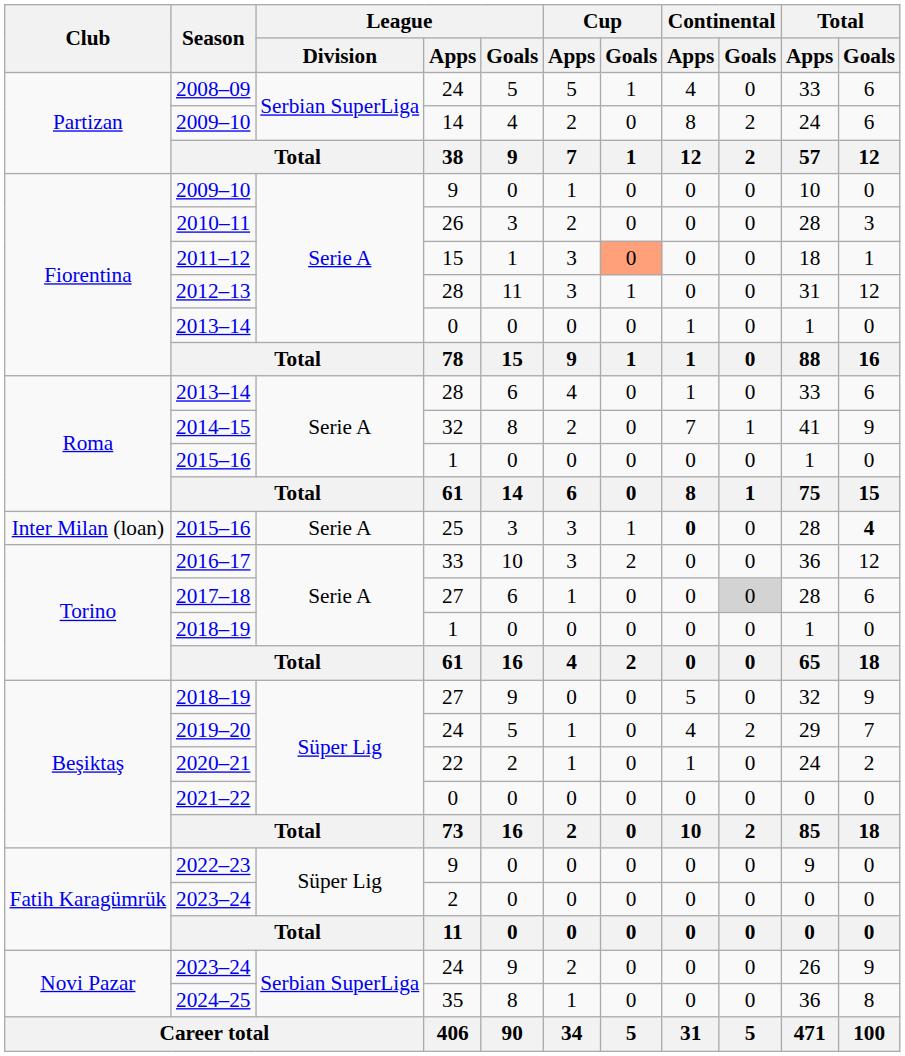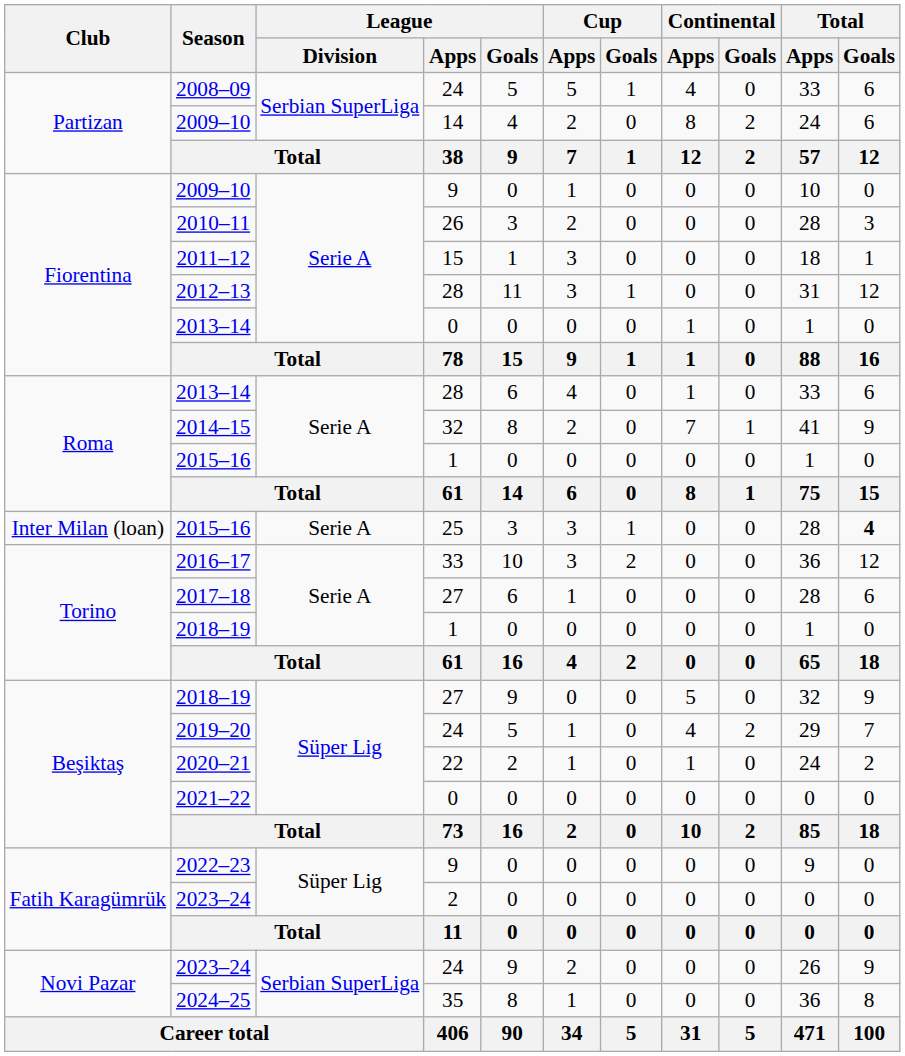(631, 257) lightsalmon background -> (631, 257) no background
(691, 527) bold -> (691, 527) normal
(750, 595) lightgrey background -> (750, 595) no background
